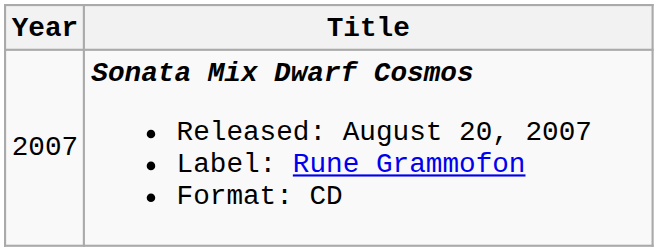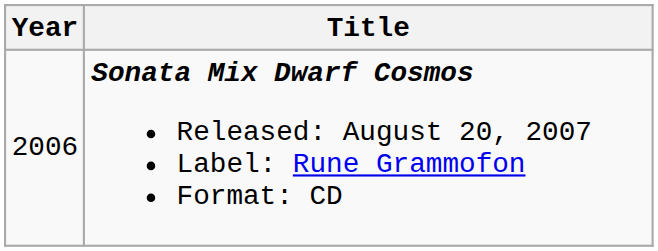(45, 148) 2007 -> (45, 148) 2006
